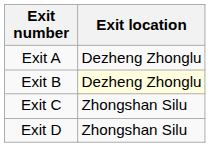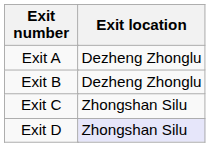(141, 81) lightyellow background -> (141, 81) no background
(134, 130) no background -> (134, 130) lavender background
